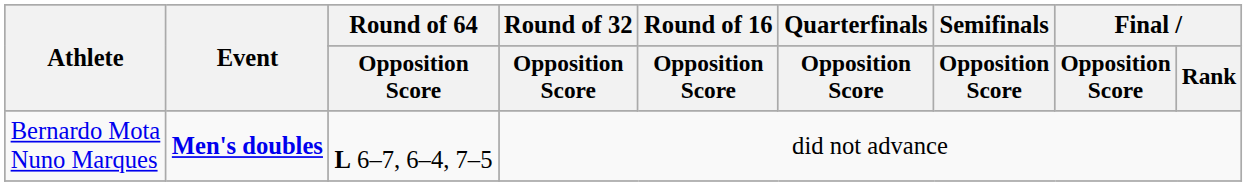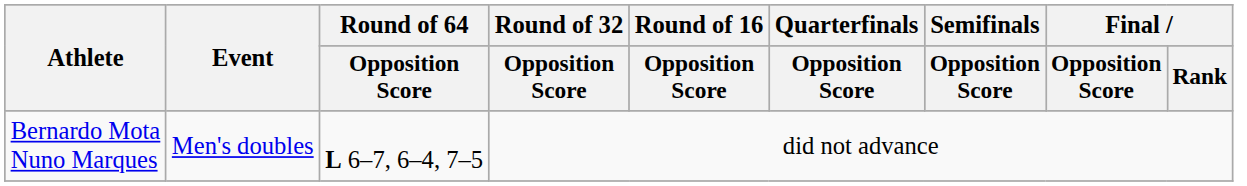(247, 146) bold -> (243, 146) normal
